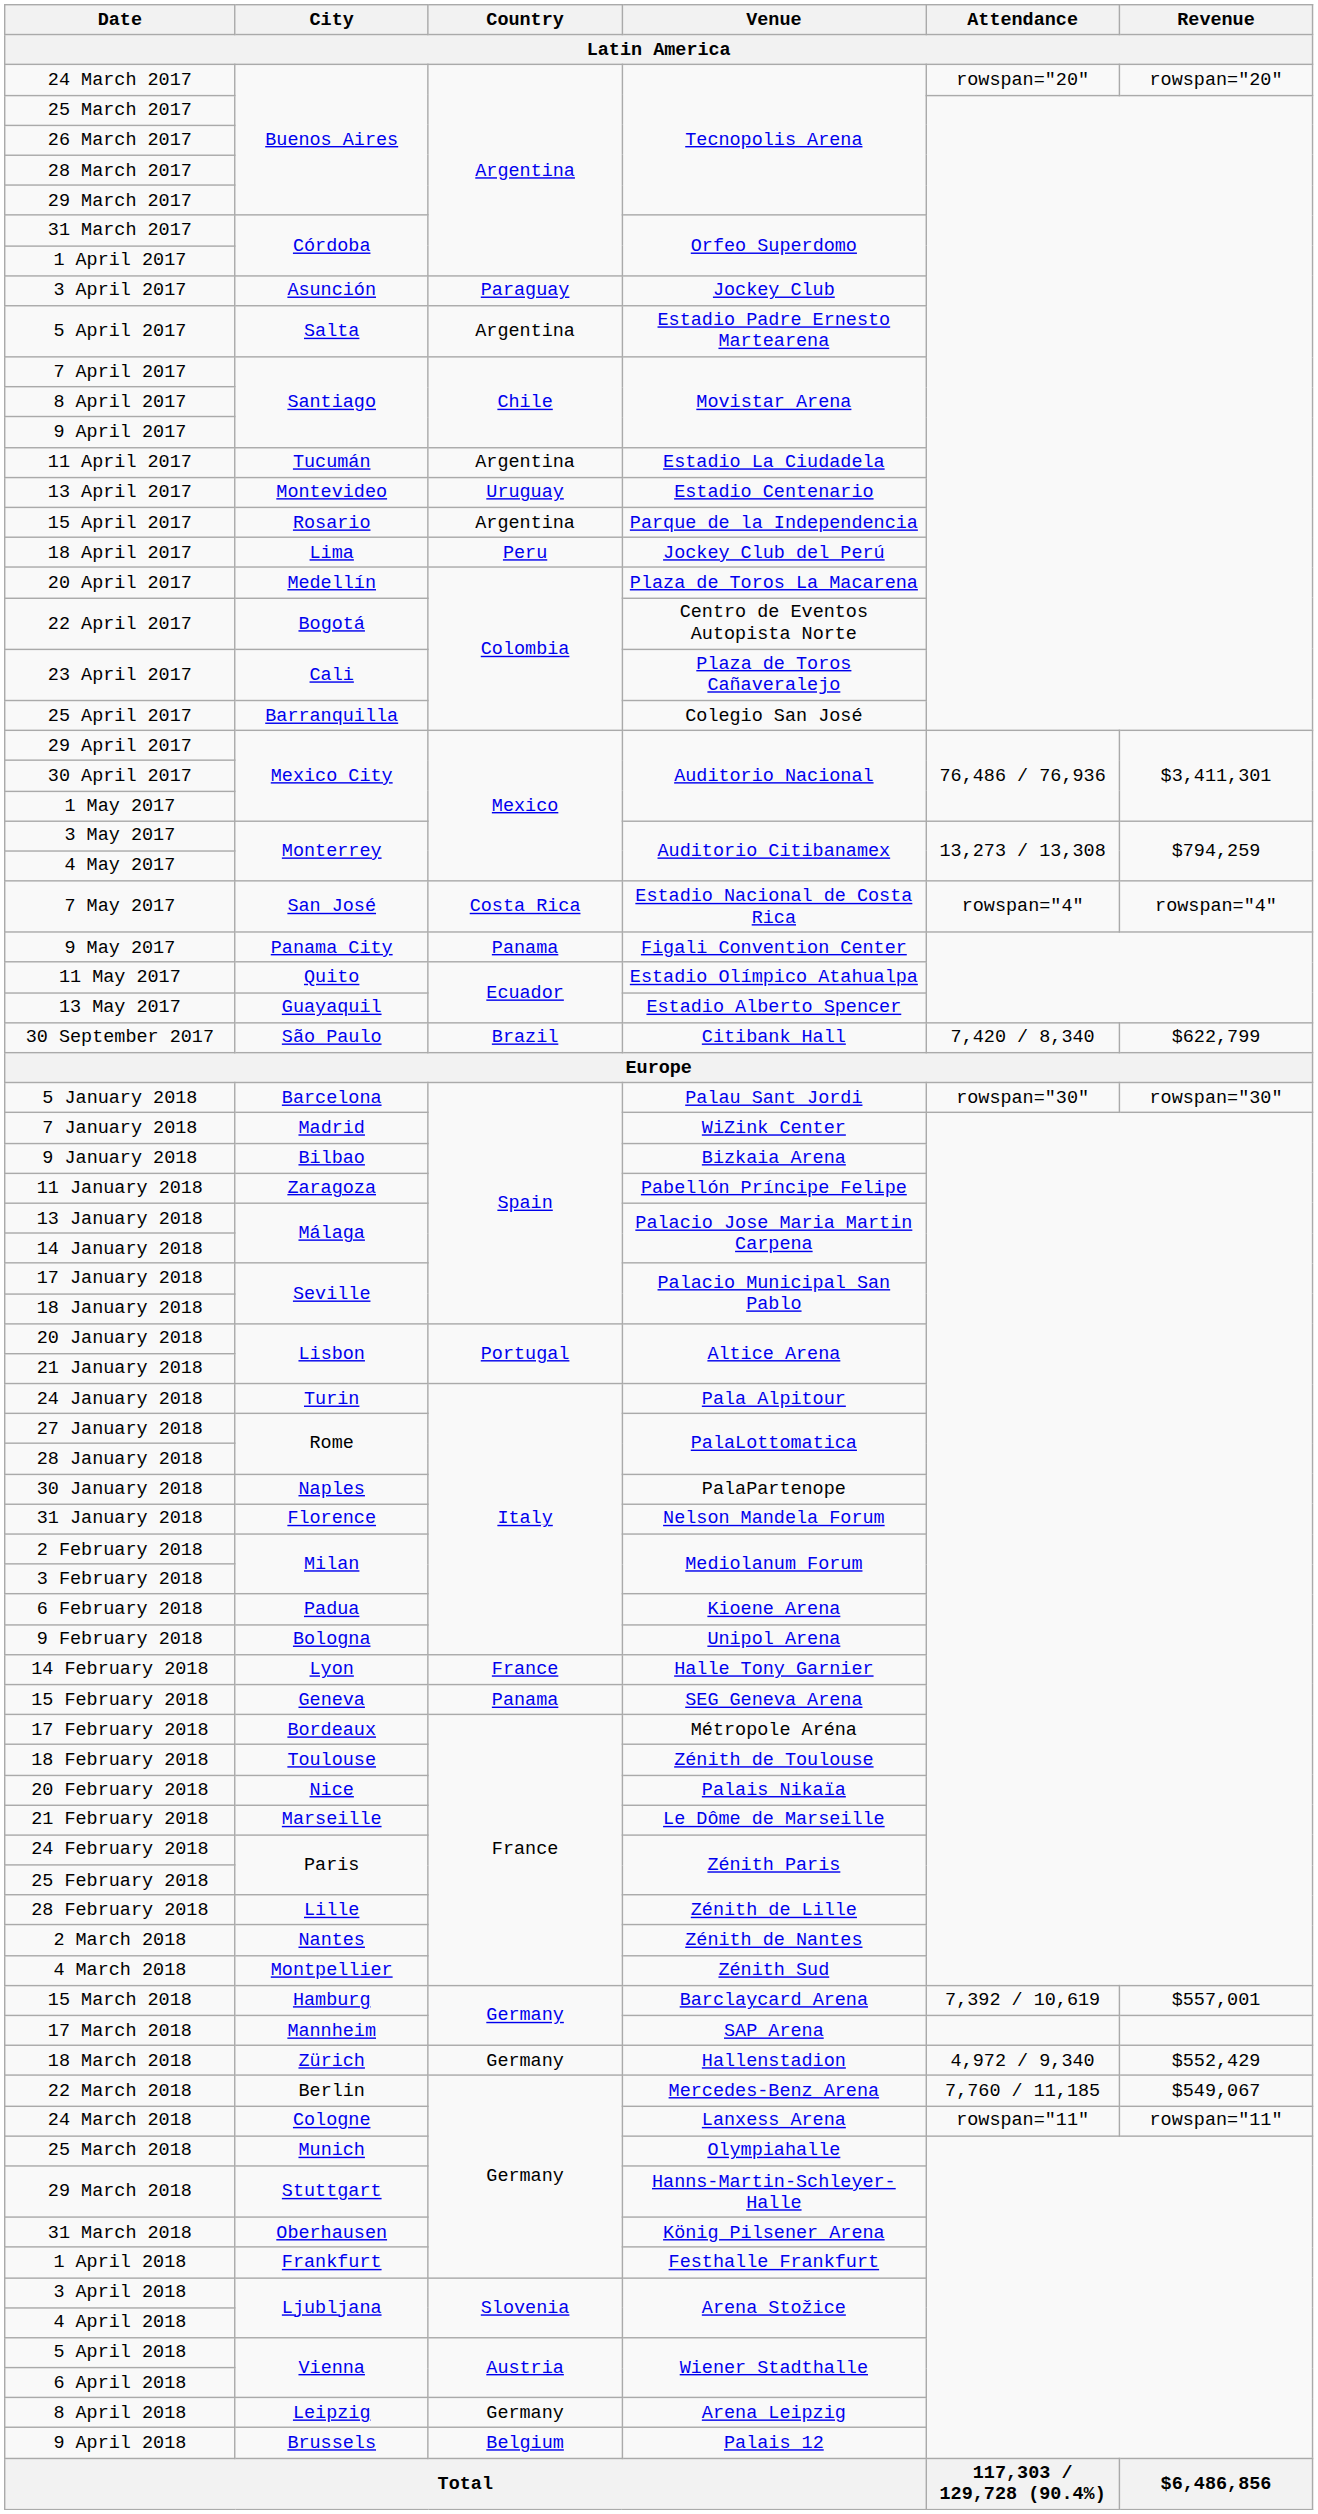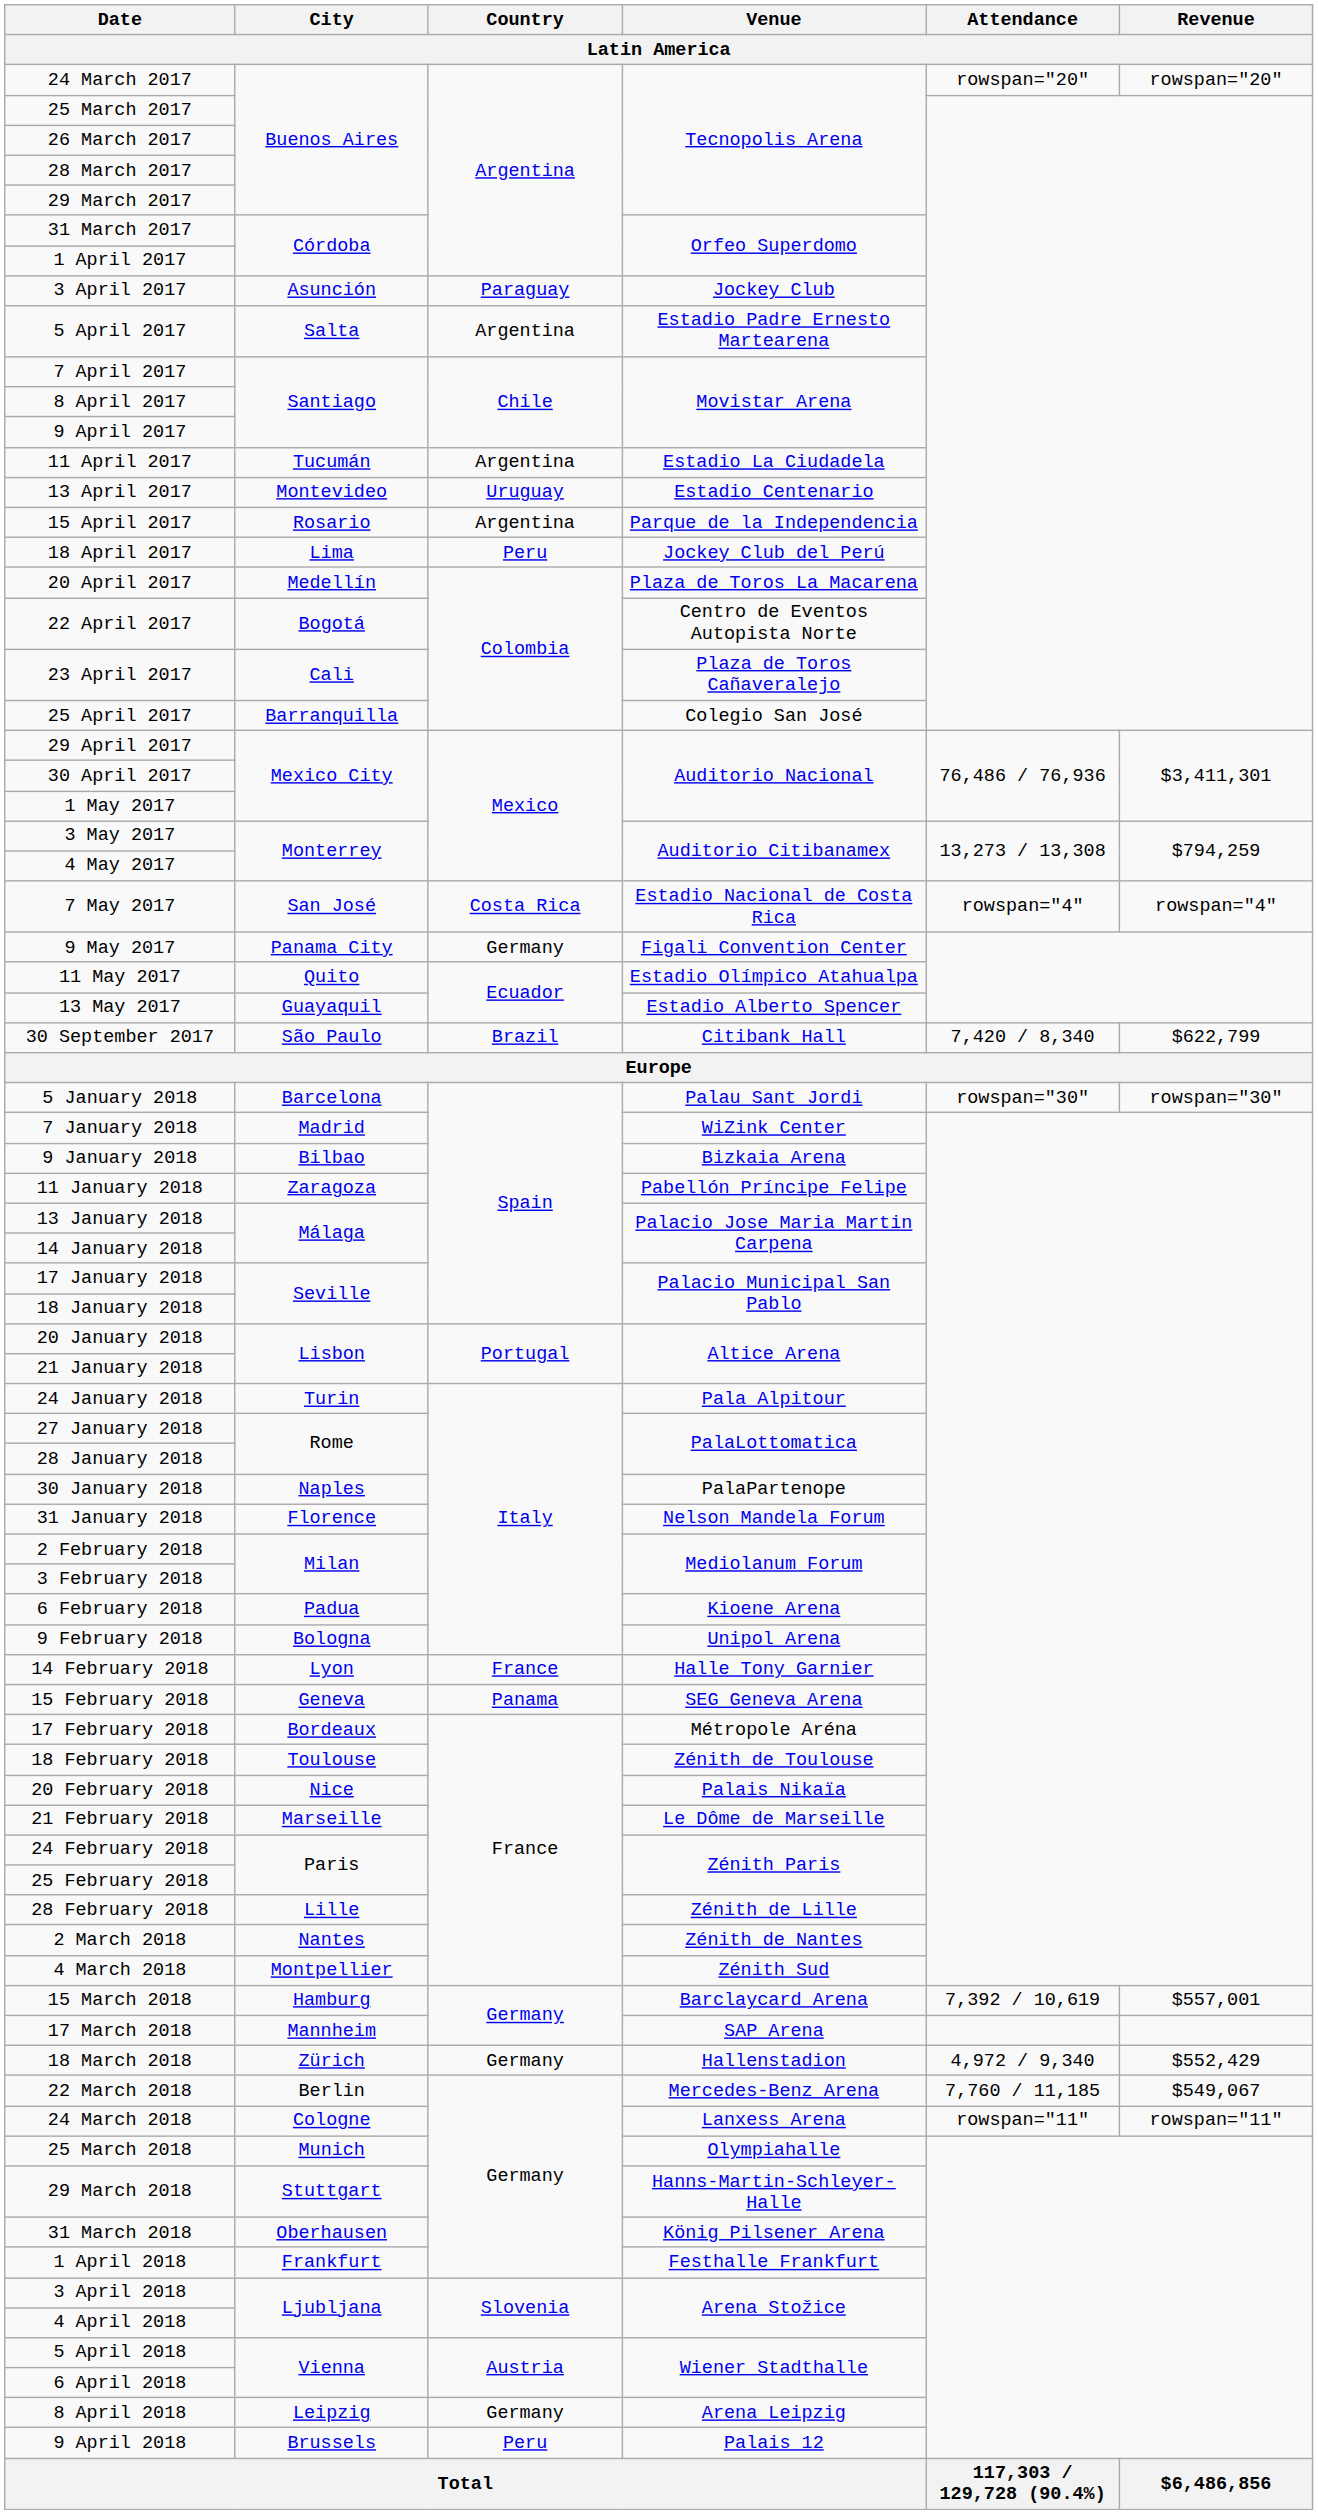(525, 947) Panama -> (525, 947) Germany
(525, 2443) Belgium -> (525, 2443) Peru
